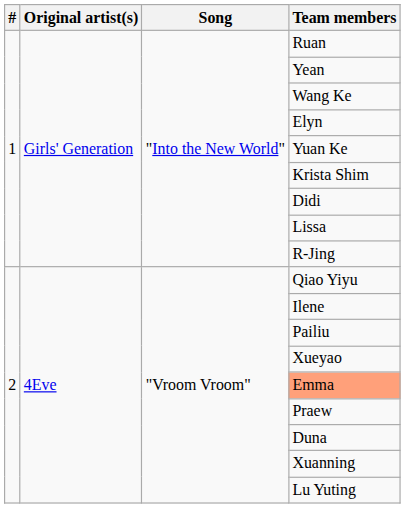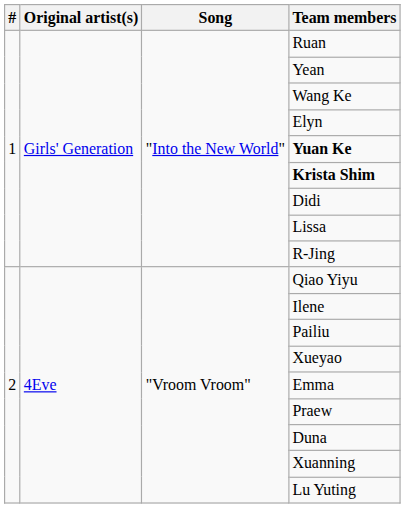(320, 148) normal -> (322, 148) bold
(331, 174) normal -> (334, 174) bold
(313, 384) lightsalmon background -> (313, 384) no background
